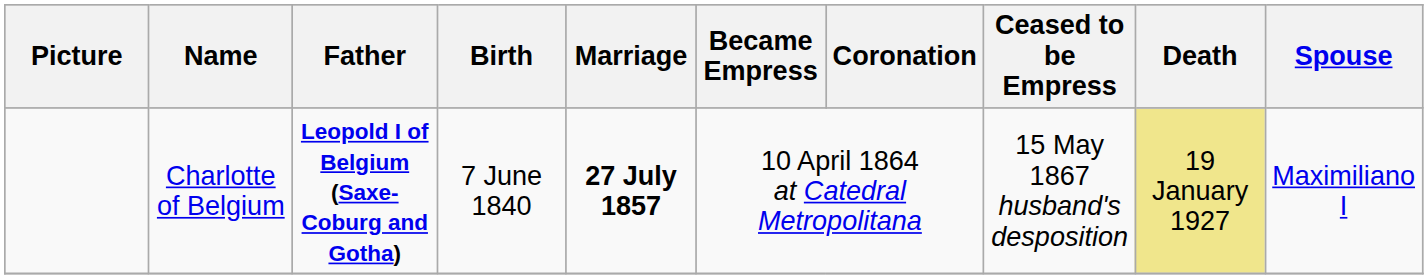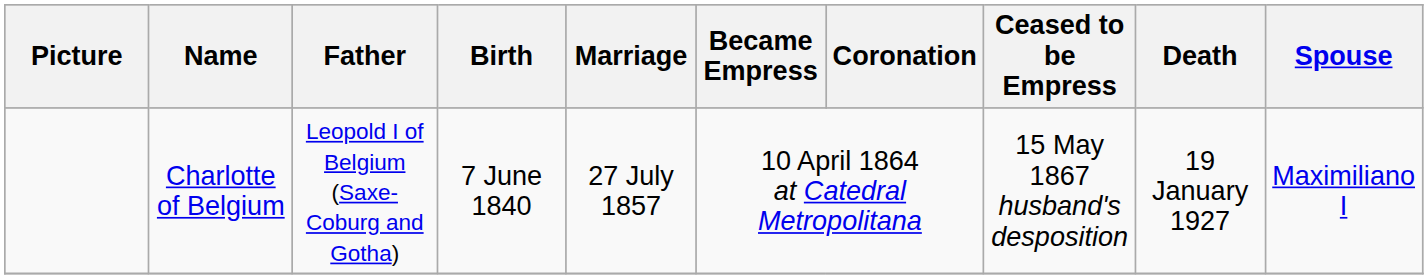(365, 190) bold -> (365, 192) normal
(631, 190) bold -> (631, 190) normal
(1200, 190) khaki background -> (1200, 190) no background
